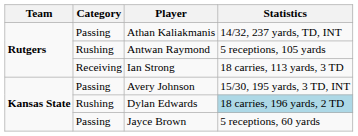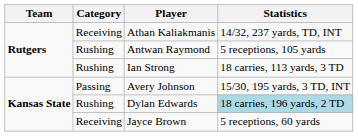(93, 31) Passing -> (99, 31) Receiving
(99, 67) Receiving -> (95, 67) Rushing
(93, 121) Passing -> (99, 121) Receiving
